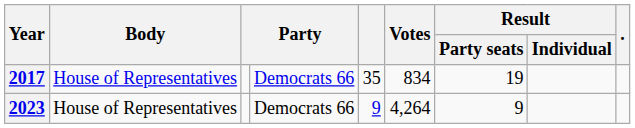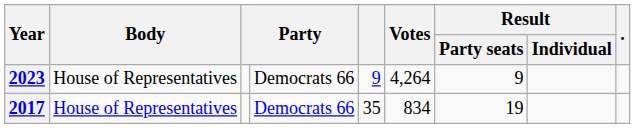rows swapped: (27, 79) <-> (27, 108)
